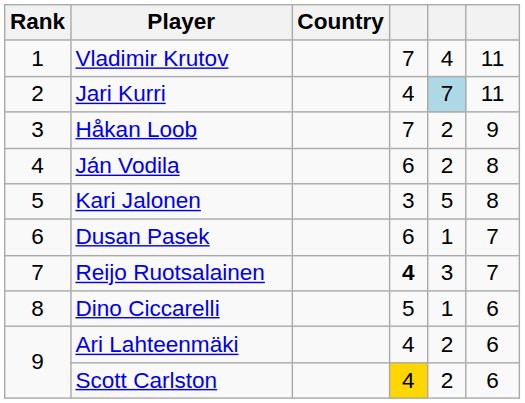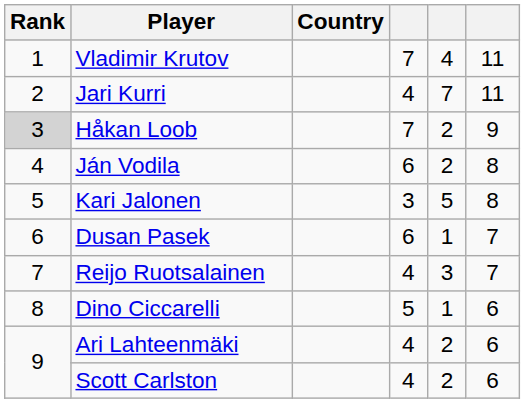(447, 93) lightblue background -> (447, 93) no background
(37, 129) no background -> (37, 129) lightgrey background
(408, 272) bold -> (408, 272) normal
(408, 380) gold background -> (408, 380) no background
